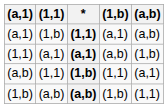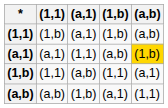columns swapped: (83, 14) <-> (20, 14)
(115, 34) (a,1) -> (115, 34) (1,b)
(147, 53) no background -> (147, 53) gold background
(115, 93) (1,b) -> (115, 93) (a,1)
